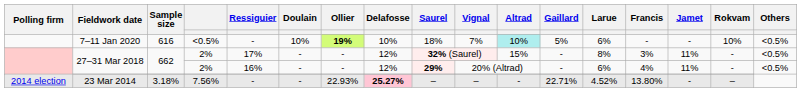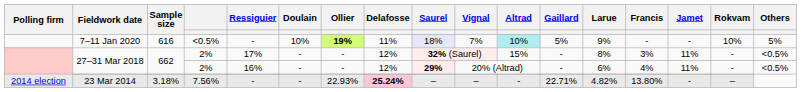(388, 41) 10% -> (388, 41) 11%
(433, 41) no background -> (433, 41) lavender background
(604, 41) 6% -> (604, 41) 9%
(775, 41) <0.5% -> (775, 41) 5%
(388, 81) 25.27% -> (388, 81) 25.24%
(604, 81) 4.52% -> (604, 81) 4.82%
